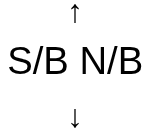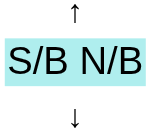(75, 61) no background -> (75, 61) paleturquoise background
